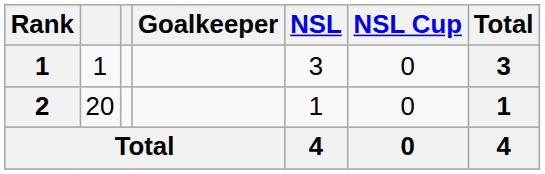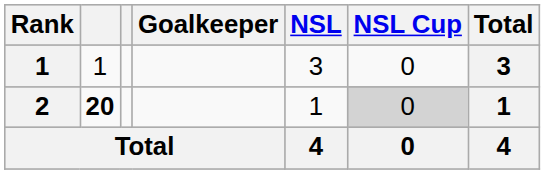(100, 106) normal -> (100, 106) bold
(408, 106) no background -> (408, 106) lightgrey background
